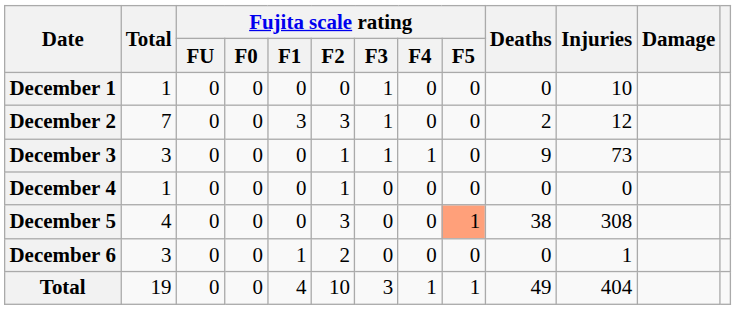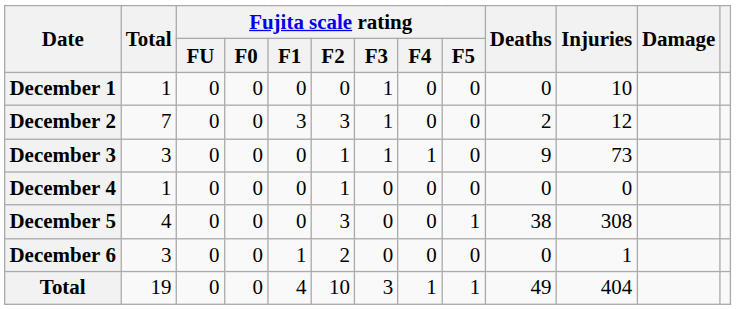(475, 221) lightsalmon background -> (475, 221) no background
